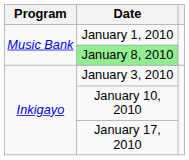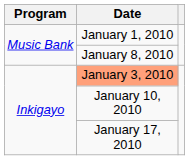(127, 55) lightgreen background -> (127, 55) no background
(127, 75) no background -> (127, 75) lightsalmon background
